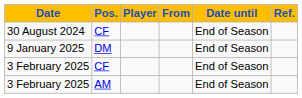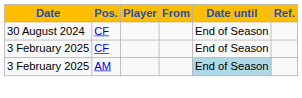- row: (46, 48)
(232, 84) no background -> (232, 66) lightblue background
